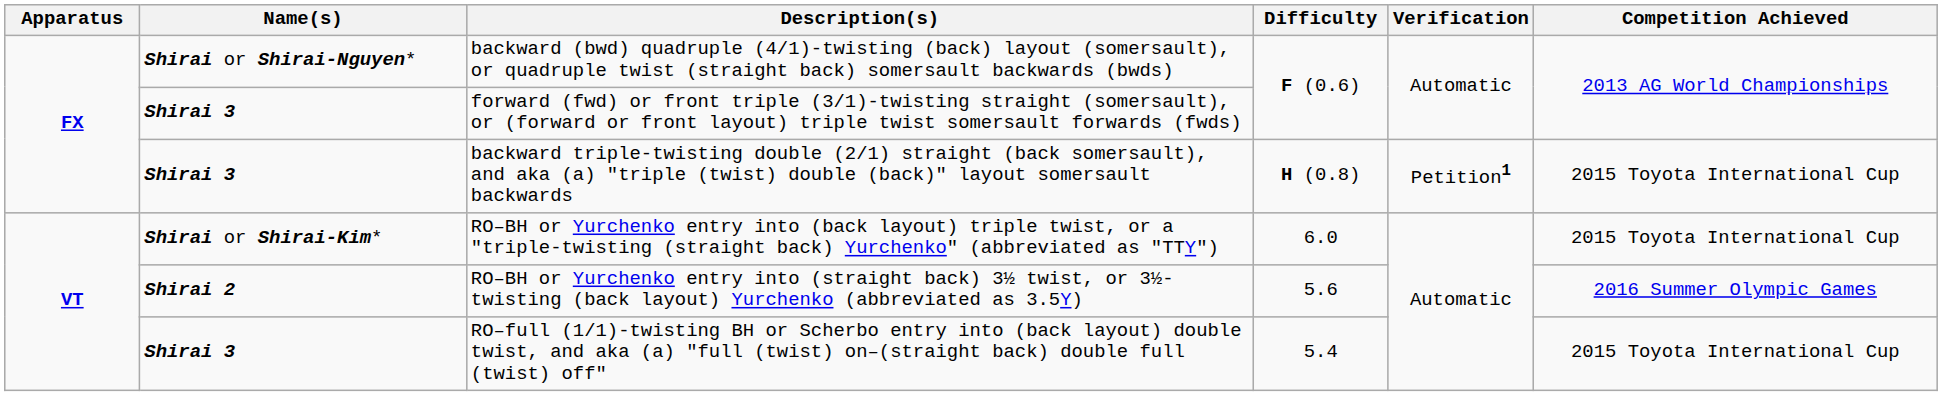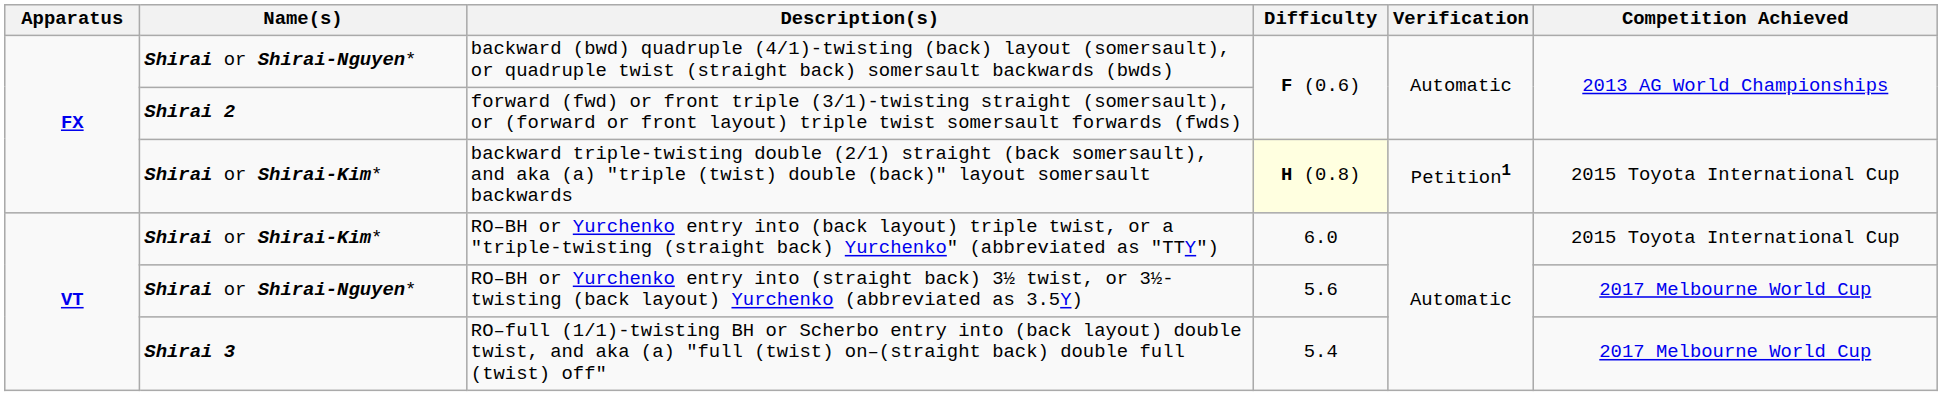(190, 113) Shirai 3 -> (190, 113) Shirai 2
(190, 176) Shirai 3 -> (263, 176) Shirai or Shirai-Kim*
(1321, 176) no background -> (1321, 176) lightyellow background
(190, 291) Shirai 2 -> (280, 291) Shirai or Shirai-Nguyen*
(1735, 291) 2016 Summer Olympic Games -> (1735, 291) 2017 Melbourne World Cup
(1735, 353) 2015 Toyota International Cup -> (1735, 353) 2017 Melbourne World Cup
